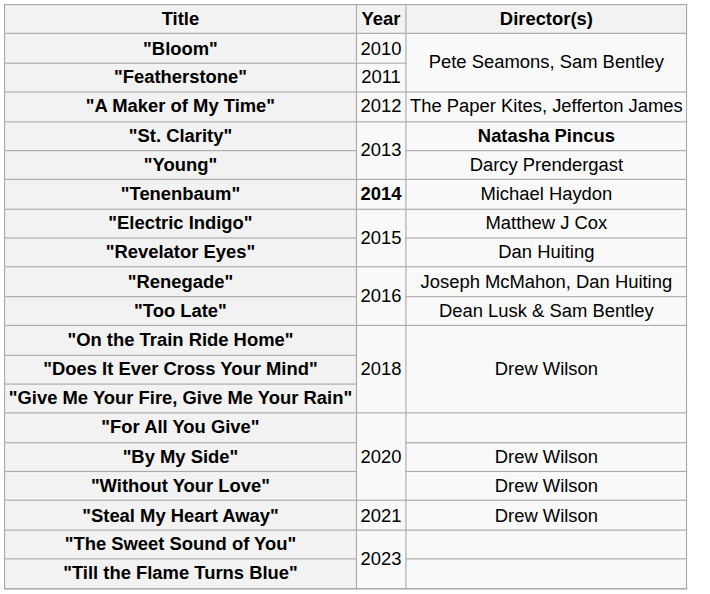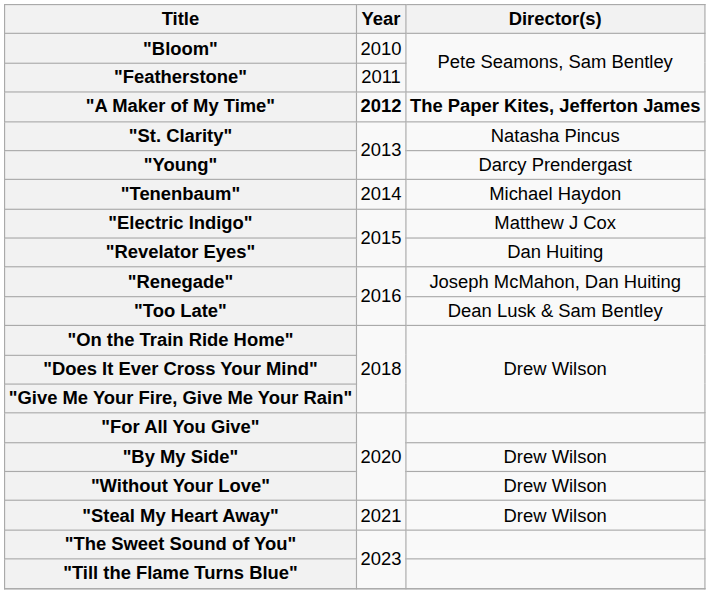(381, 106) normal -> (381, 106) bold
(546, 106) normal -> (555, 106) bold
(546, 135) bold -> (555, 135) normal
(381, 194) bold -> (381, 194) normal
